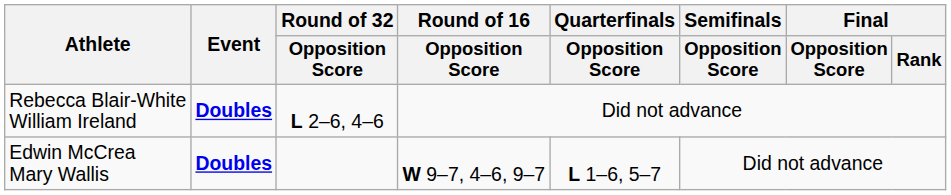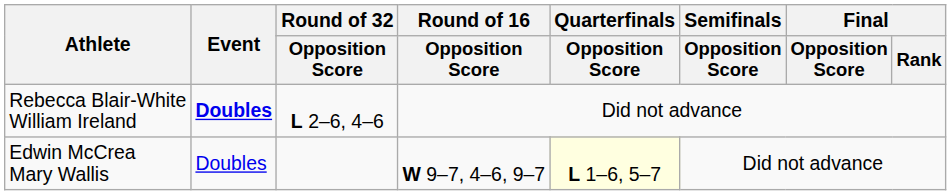(234, 163) bold -> (231, 163) normal
(615, 174) no background -> (615, 174) lightyellow background
